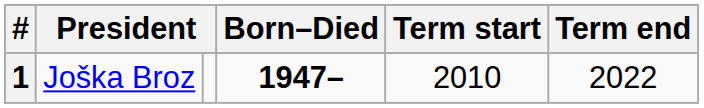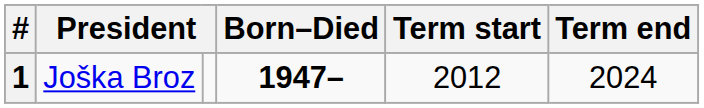(467, 77) 2010 -> (467, 77) 2012
(623, 77) 2022 -> (623, 77) 2024
